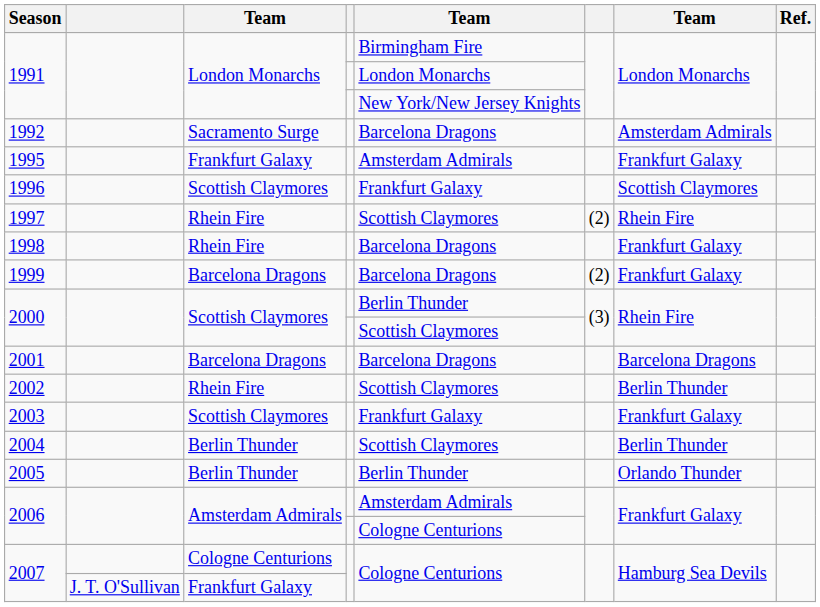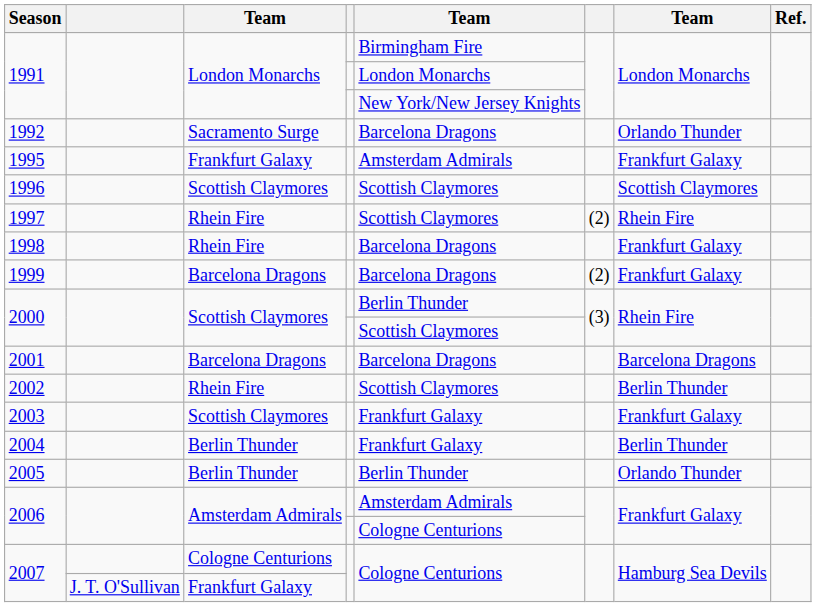(695, 132) Amsterdam Admirals -> (680, 132) Orlando Thunder
(420, 189) Frankfurt Galaxy -> (428, 189) Scottish Claymores
(428, 445) Scottish Claymores -> (420, 445) Frankfurt Galaxy
